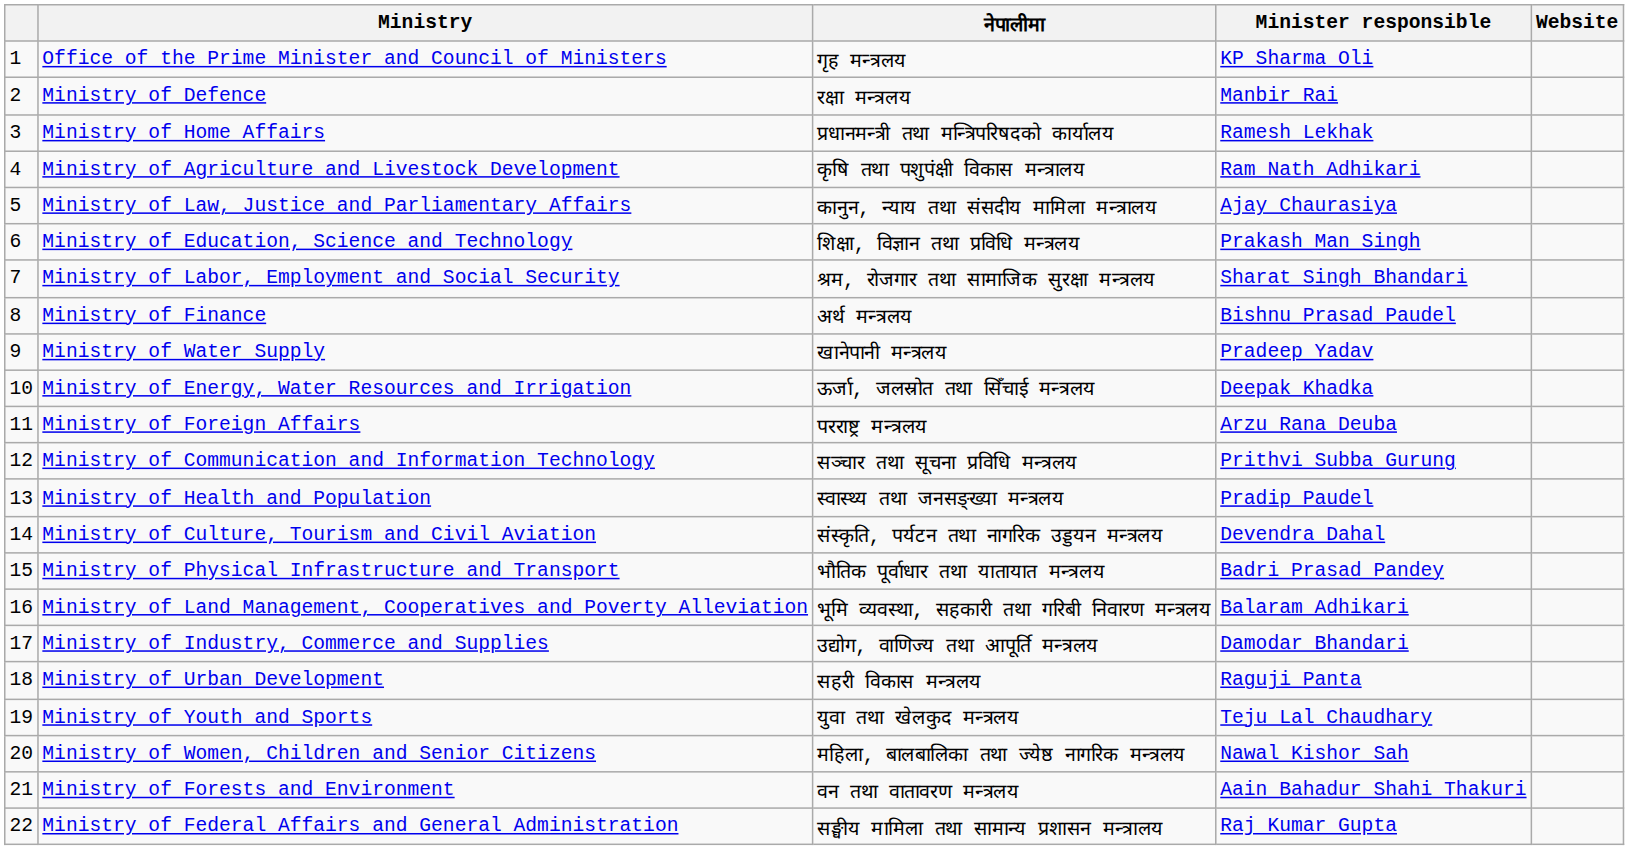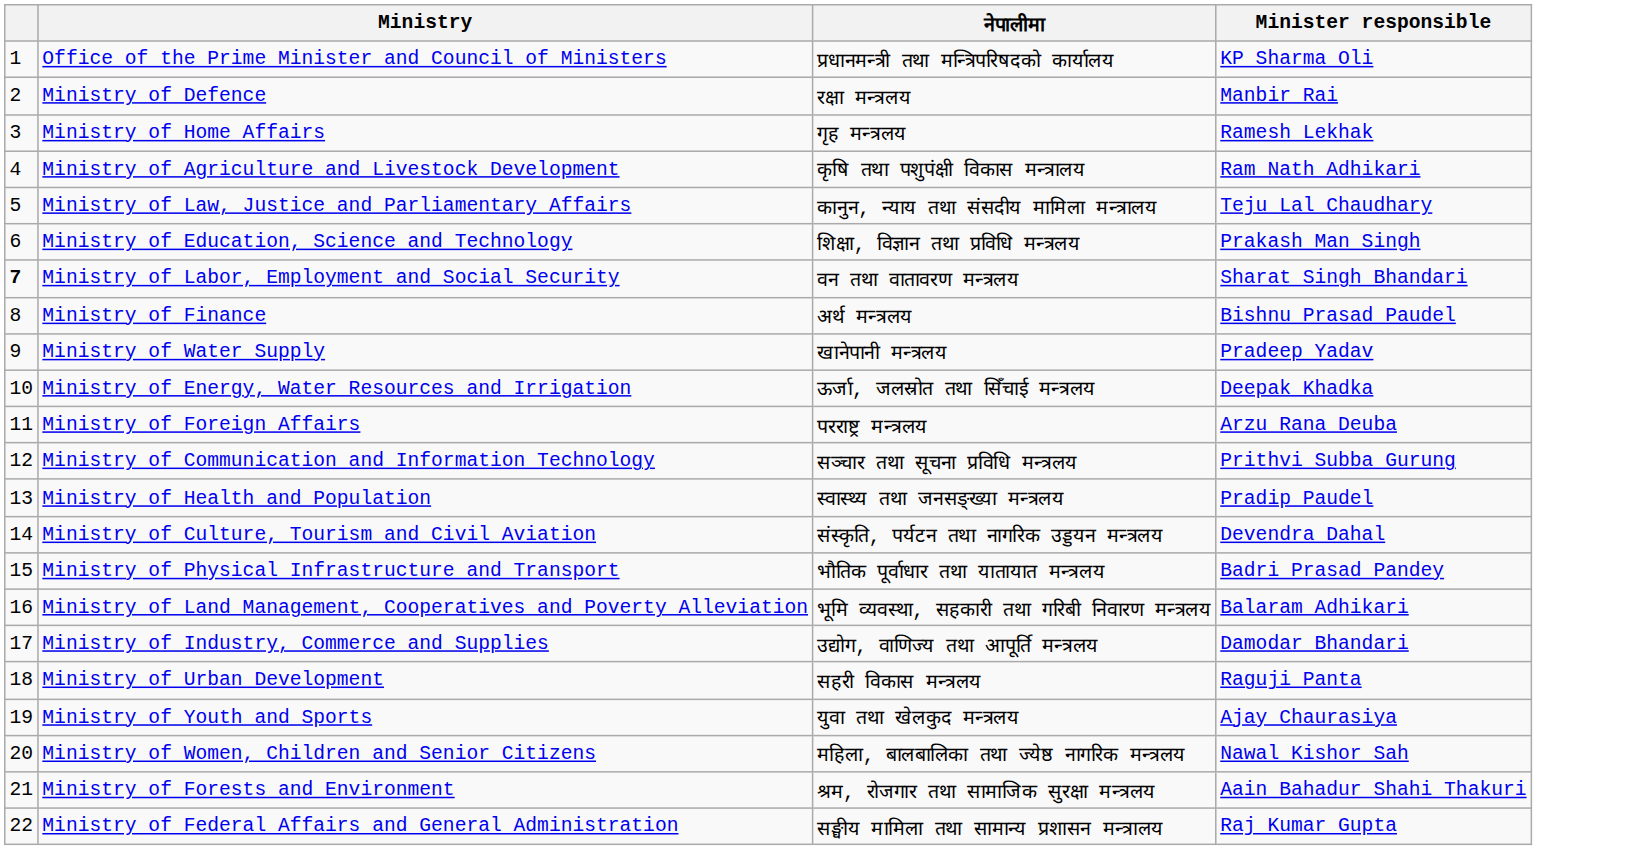- column: (1577, 23)
(862, 62) गृह मन्त्रलय -> (966, 62) प्रधानमन्त्री तथा मन्त्रिपरिषदको कार्यालय
(966, 135) प्रधानमन्त्री तथा मन्त्रिपरिषदको कार्यालय -> (862, 135) गृह मन्त्रलय
(1309, 206) Ajay Chaurasiya -> (1326, 206) Teju Lal Chaudhary
(15, 279) normal -> (15, 279) bold
(986, 281) श्रम, रोजगार तथा सामाजिक सुरक्षा मन्त्रलय -> (918, 281) वन तथा वातावरण मन्त्रलय
(1326, 717) Teju Lal Chaudhary -> (1309, 717) Ajay Chaurasiya
(918, 792) वन तथा वातावरण मन्त्रलय -> (986, 792) श्रम, रोजगार तथा सामाजिक सुरक्षा मन्त्रलय
